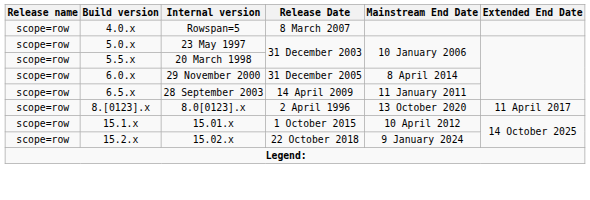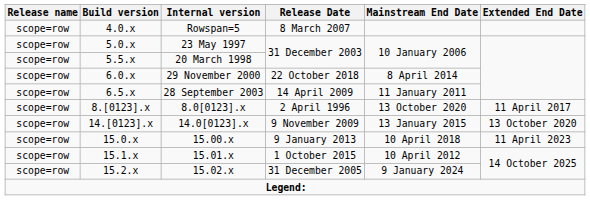(315, 76) 31 December 2005 -> (315, 76) 22 October 2018
+ row: (213, 124)
+ row: (213, 139)
(315, 139) 22 October 2018 -> (315, 171) 31 December 2005
